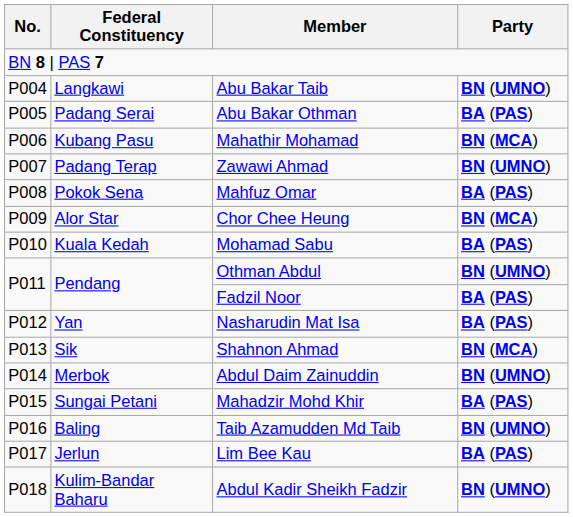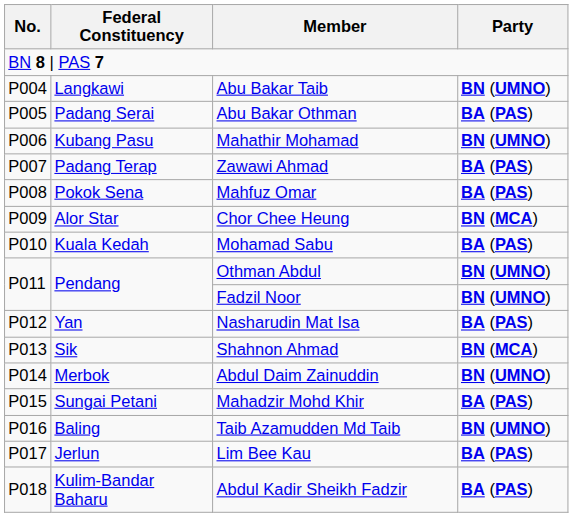(499, 140) BN (MCA) -> (506, 140) BN (UMNO)
(506, 166) BN (UMNO) -> (497, 166) BA (PAS)
(497, 297) BA (PAS) -> (506, 297) BN (UMNO)
(506, 489) BN (UMNO) -> (497, 489) BA (PAS)
